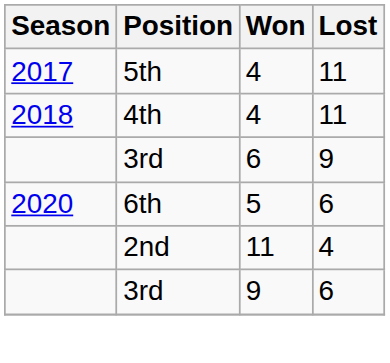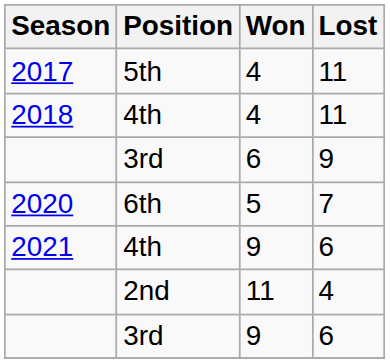(326, 203) 6 -> (326, 203) 7
+ row: (42, 247)
